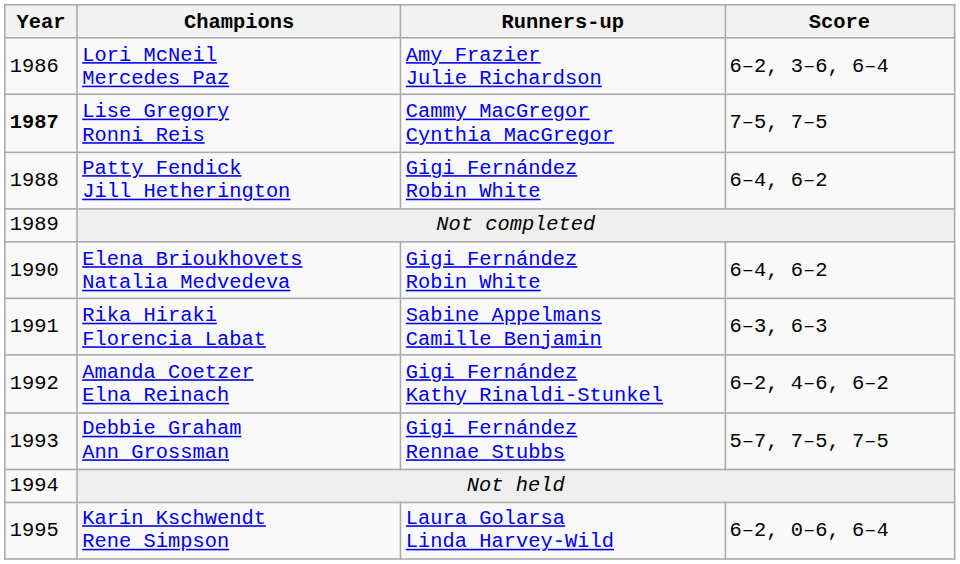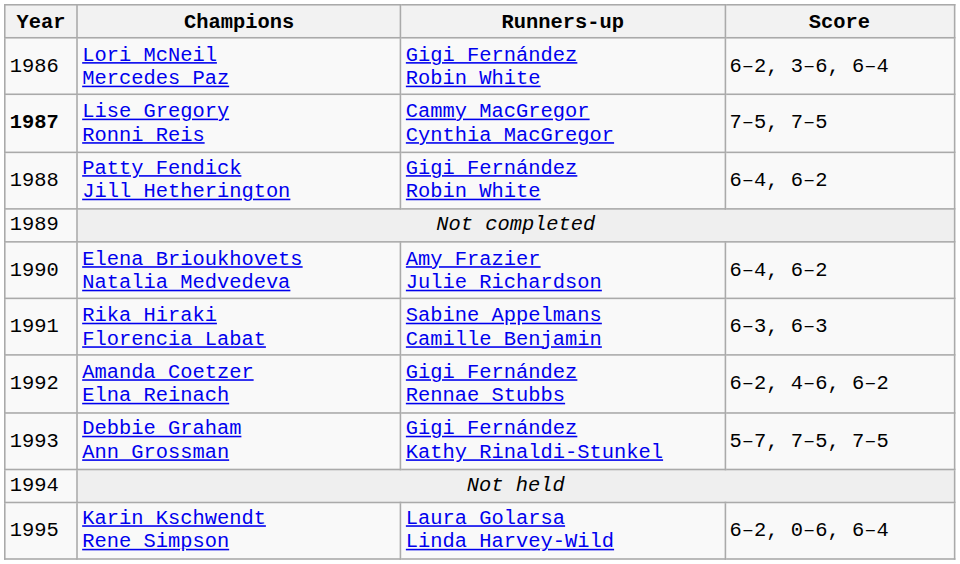(504, 66) Amy Frazier Julie Richardson -> (492, 66) Gigi Fernández Robin White
(492, 270) Gigi Fernández Robin White -> (504, 270) Amy Frazier Julie Richardson
(534, 384) Gigi Fernández Kathy Rinaldi-Stunkel -> (492, 384) Gigi Fernández Rennae Stubbs
(492, 441) Gigi Fernández Rennae Stubbs -> (534, 441) Gigi Fernández Kathy Rinaldi-Stunkel
